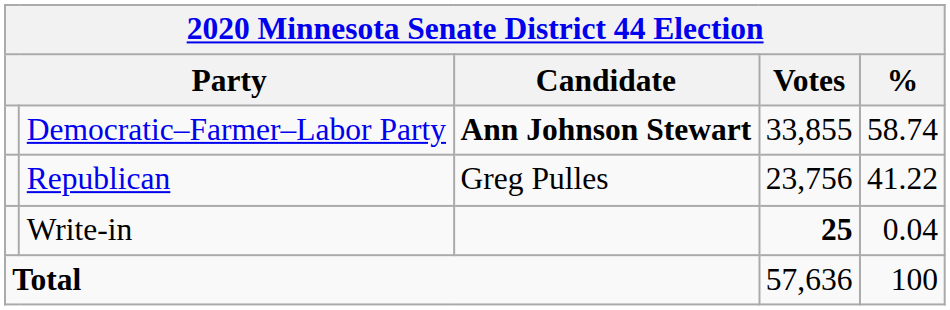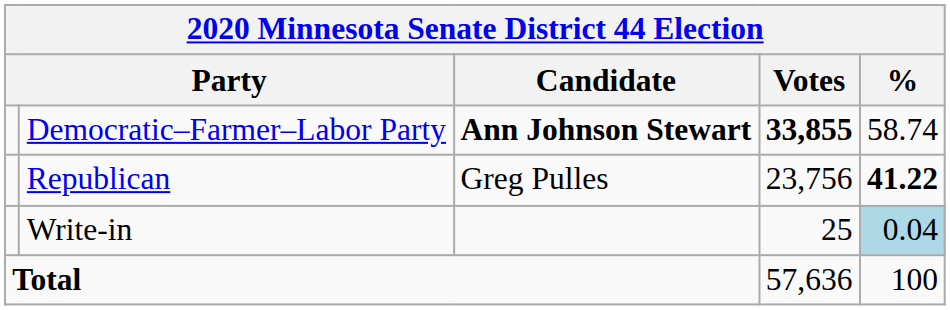(809, 129) normal -> (809, 129) bold
(903, 179) normal -> (903, 179) bold
(837, 229) bold -> (837, 229) normal
(910, 229) no background -> (910, 229) lightblue background
